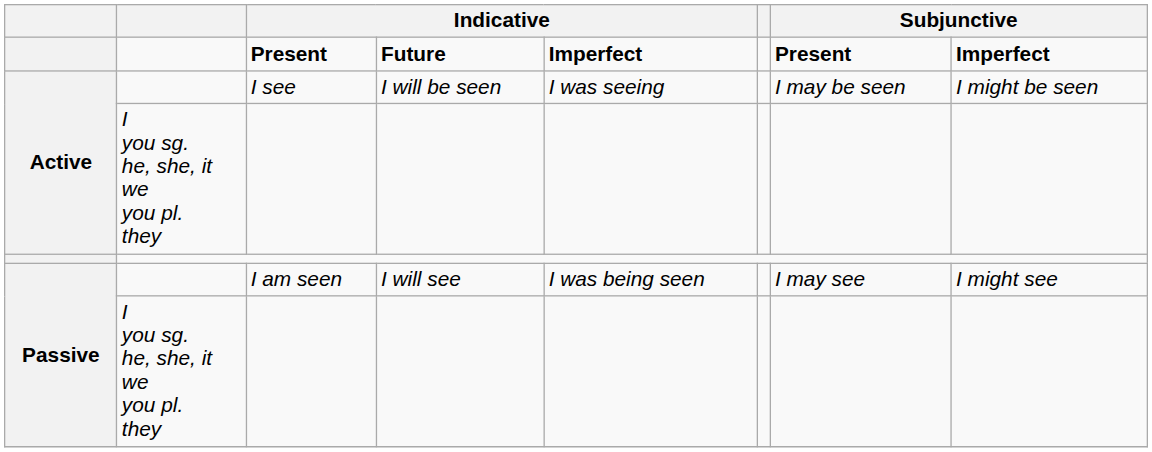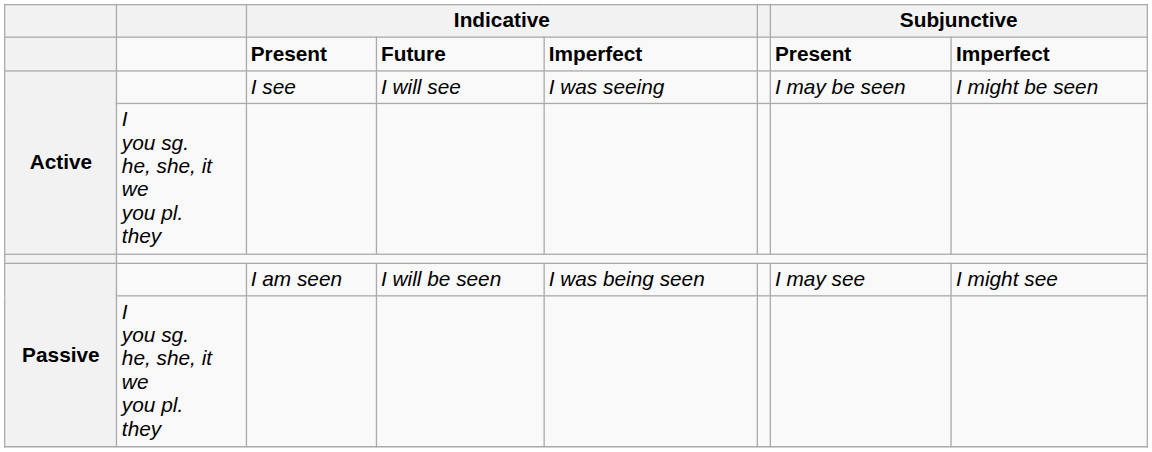(441, 86) I will be seen -> (421, 86) I will see
(421, 279) I will see -> (441, 279) I will be seen
